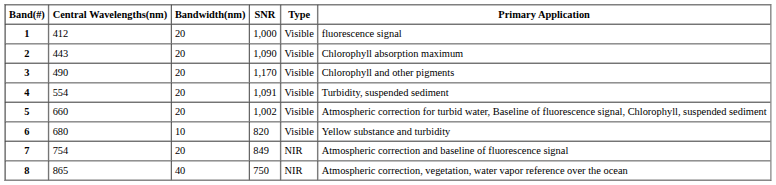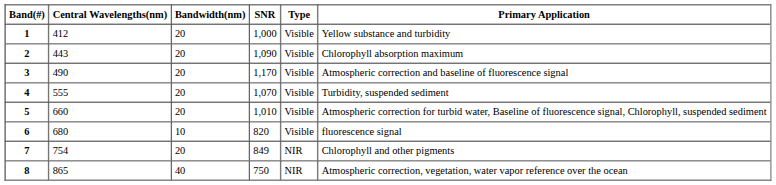(362, 34) fluorescence signal -> (386, 34) Yellow substance and turbidity
(388, 73) Chlorophyll and other pigments -> (445, 73) Atmospheric correction and baseline of fluorescence signal
(60, 92) 554 -> (60, 92) 555
(265, 92) 1,091 -> (265, 92) 1,070
(265, 112) 1,002 -> (265, 112) 1,010
(386, 131) Yellow substance and turbidity -> (362, 131) fluorescence signal
(445, 151) Atmospheric correction and baseline of fluorescence signal -> (388, 151) Chlorophyll and other pigments
